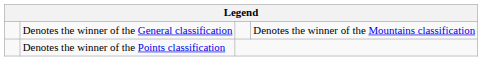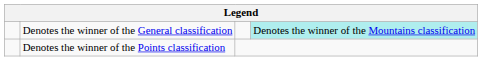(364, 30) no background -> (364, 30) paleturquoise background
